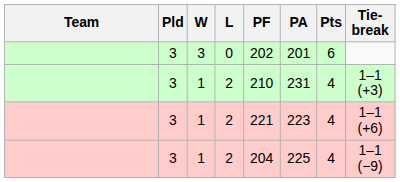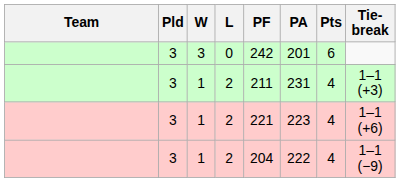(262, 53) 202 -> (262, 53) 242
(262, 83) 210 -> (262, 83) 211
(299, 158) 225 -> (299, 158) 222
